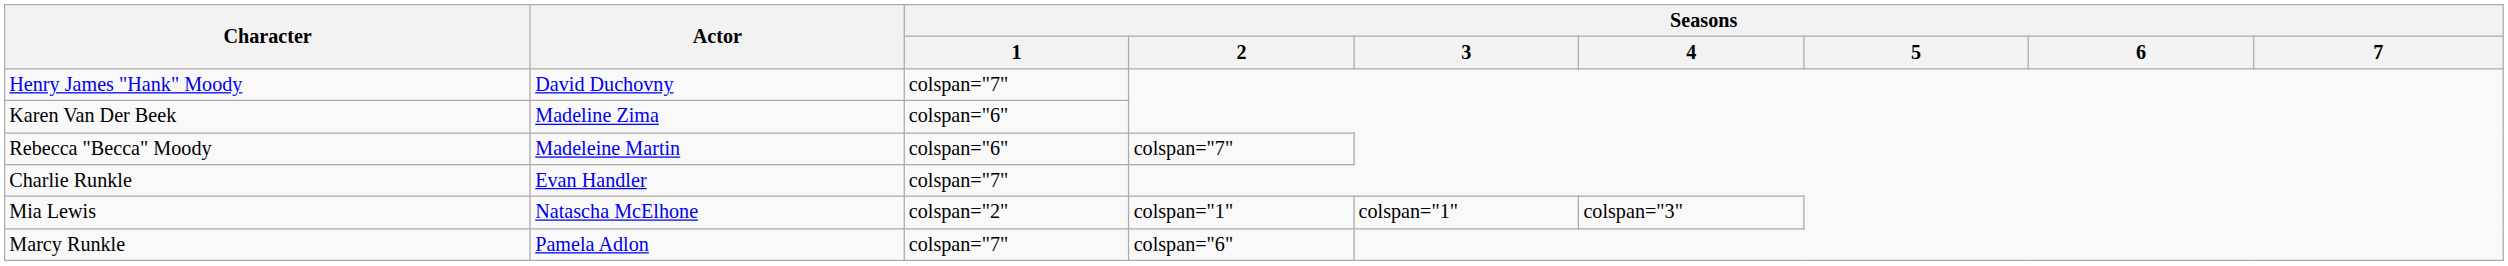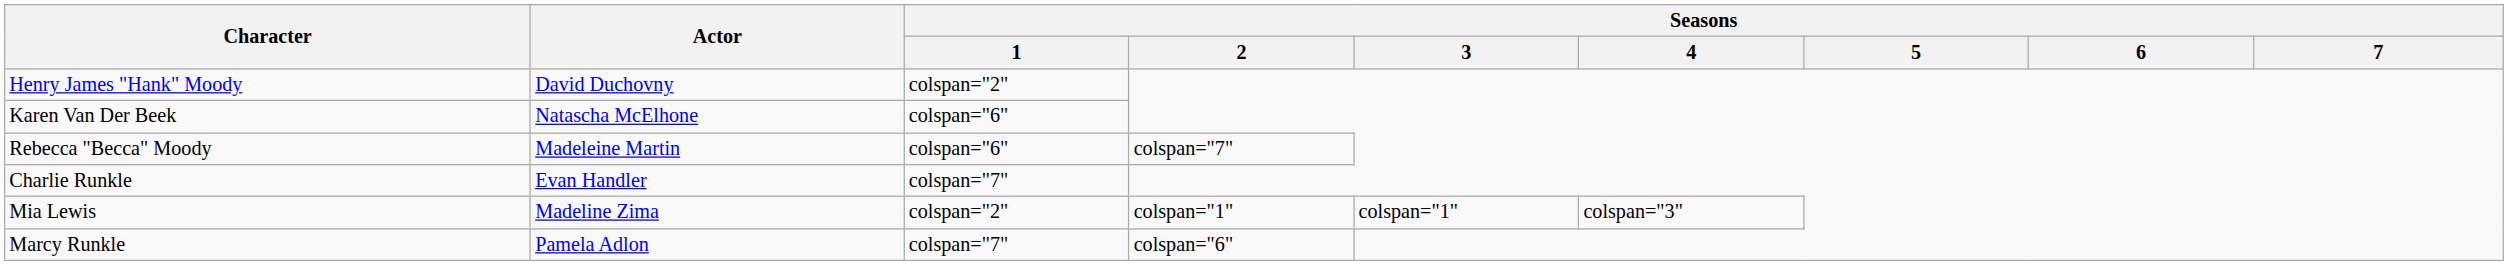(959, 84) colspan="7" -> (959, 84) colspan="2"
(597, 116) Madeline Zima -> (617, 116) Natascha McElhone
(617, 212) Natascha McElhone -> (597, 212) Madeline Zima
